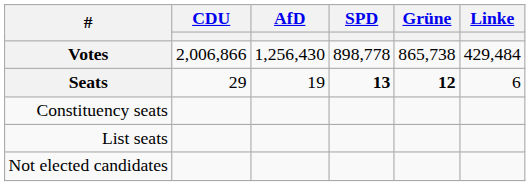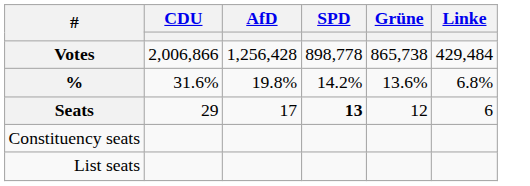(290, 54) 1,256,430 -> (262, 54) 1,256,428
+ row: (74, 82)
(316, 82) 19 -> (288, 110) 17
(447, 82) bold -> (419, 110) normal
- row: (88, 166)
